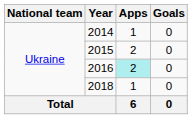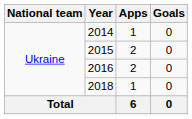(133, 68) paleturquoise background -> (133, 68) no background
